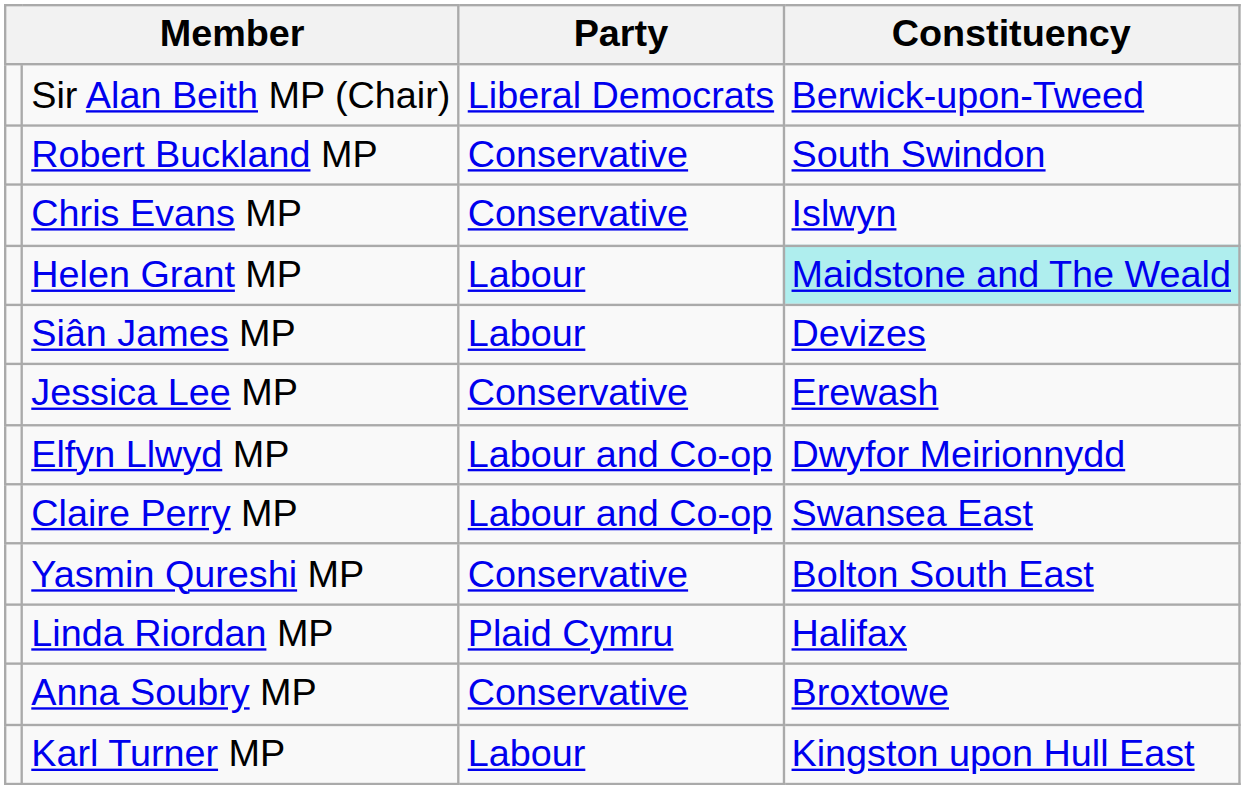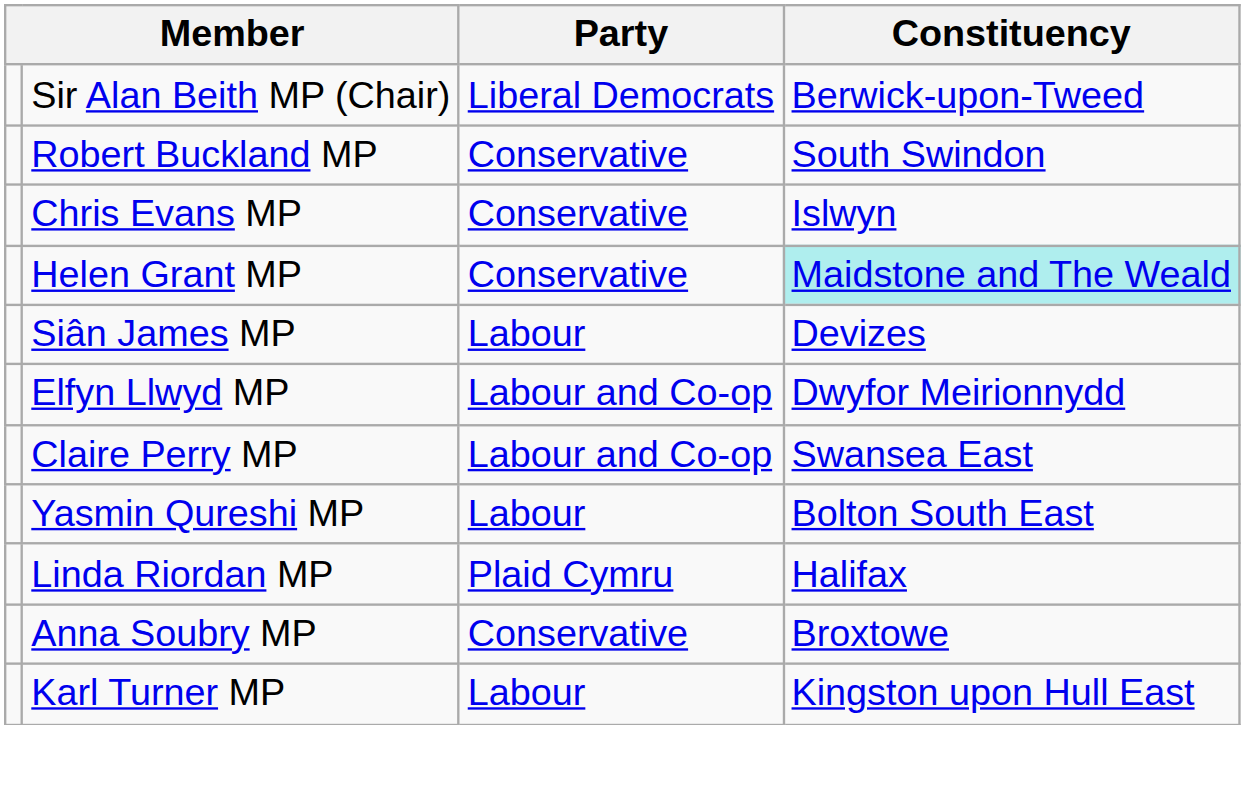(527, 273) Labour -> (578, 273) Conservative
- row: (165, 393)
(578, 573) Conservative -> (527, 513) Labour
